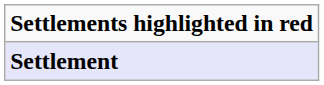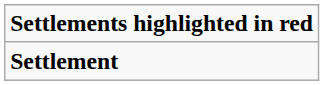(64, 60) lavender background -> (64, 60) no background
